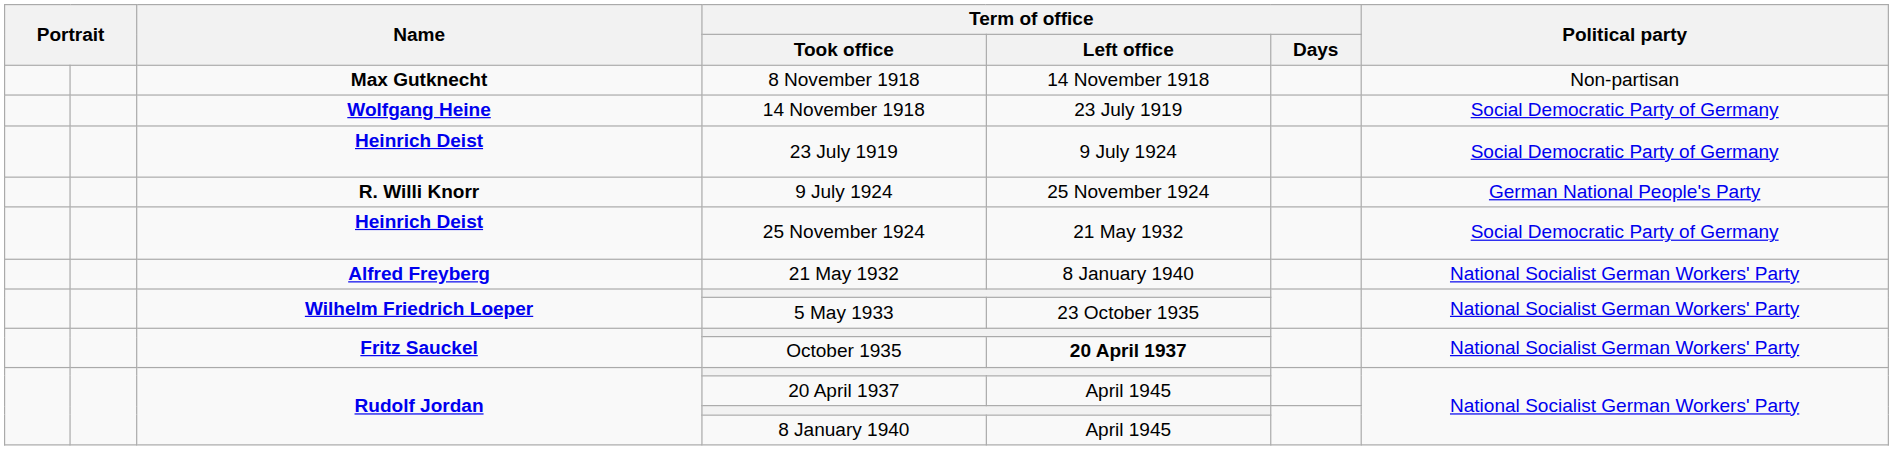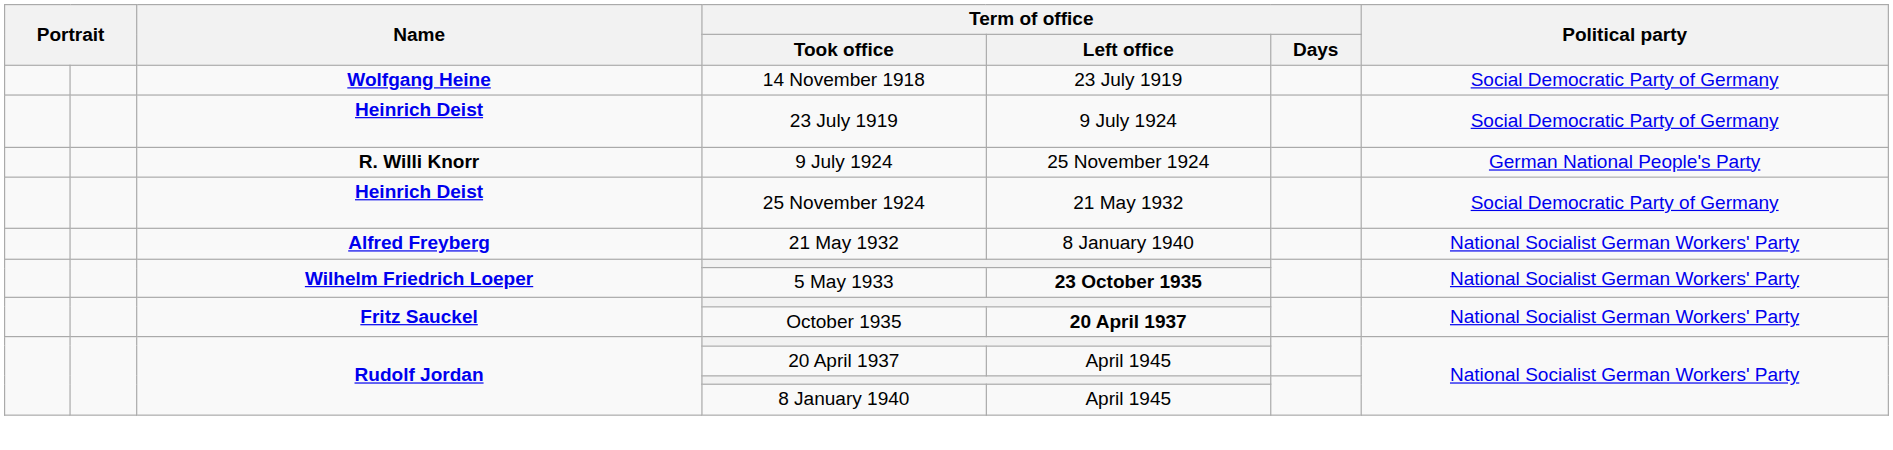- row: (419, 79)
(1128, 312) normal -> (1128, 282) bold
